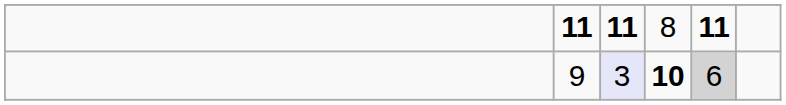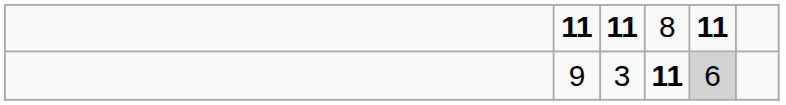(622, 75) lavender background -> (622, 75) no background
(668, 75) 10 -> (667, 75) 11
